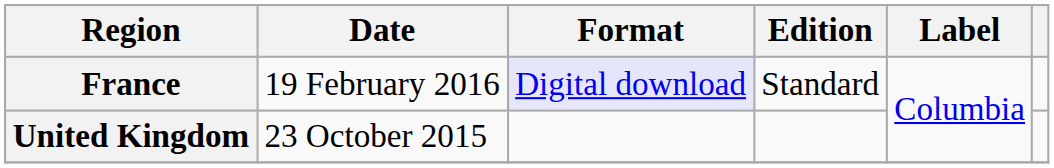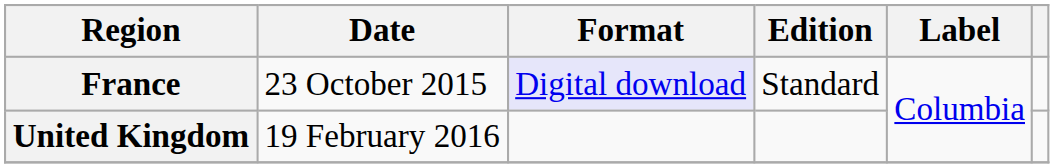(382, 83) 19 February 2016 -> (376, 83) 23 October 2015
(376, 135) 23 October 2015 -> (382, 135) 19 February 2016
